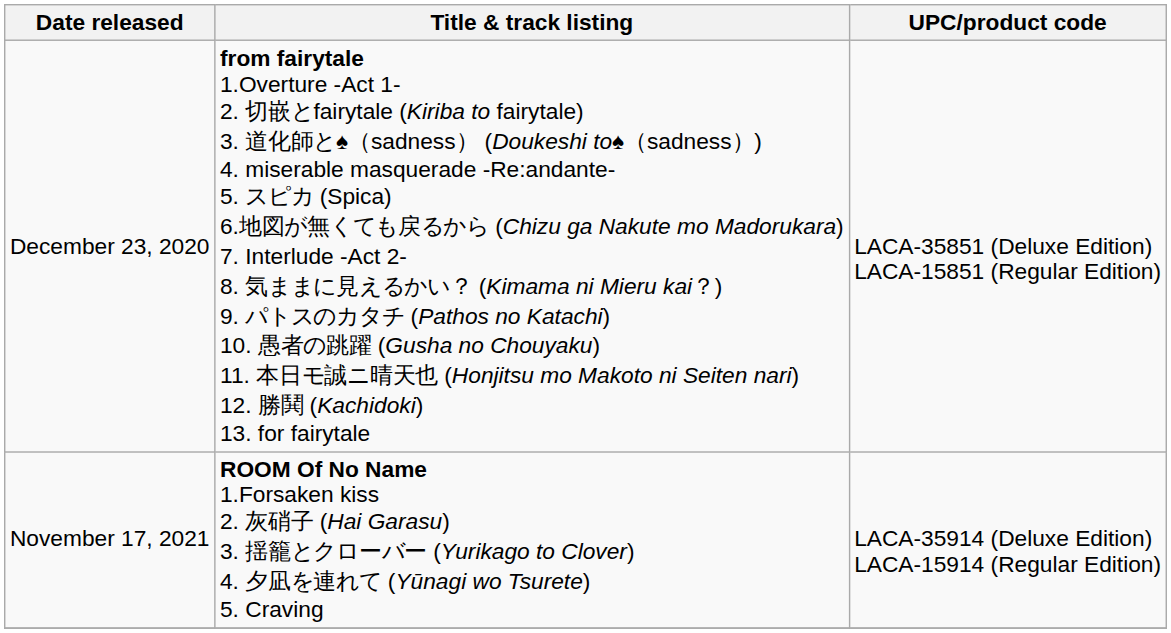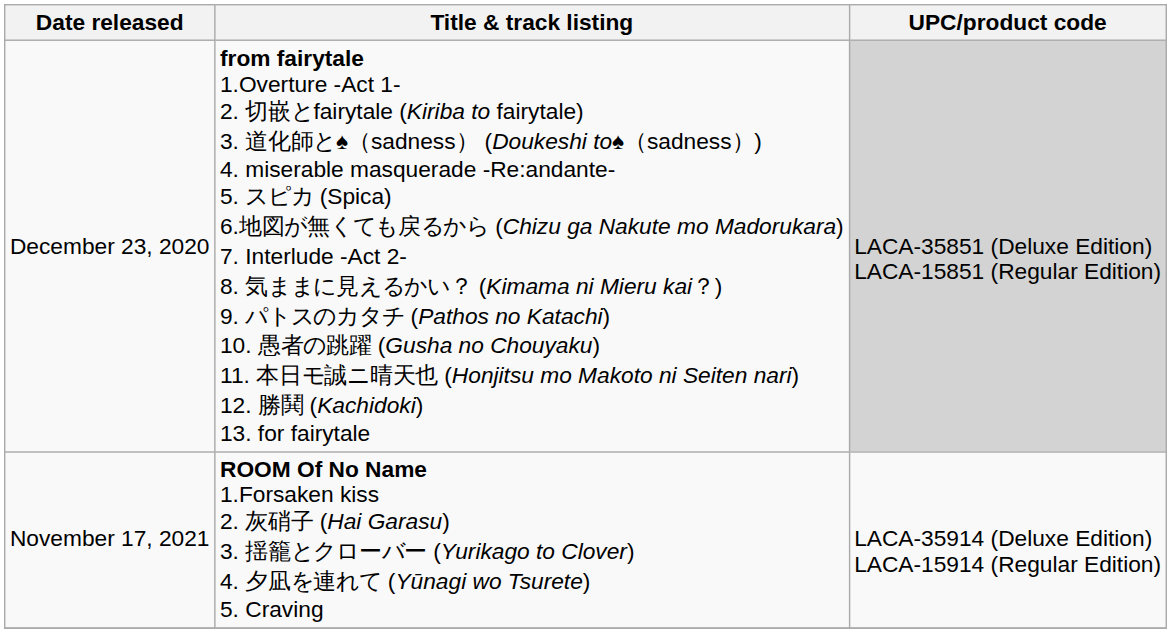(1008, 258) no background -> (1008, 258) lightgrey background
